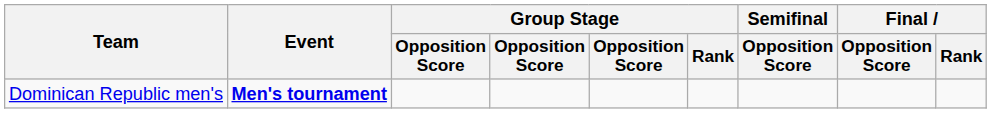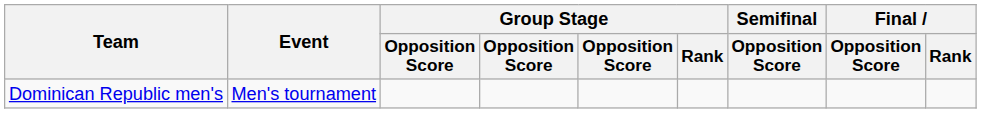(309, 94) bold -> (304, 94) normal
